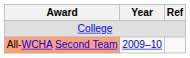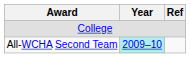(62, 45) lightsalmon background -> (62, 45) no background
(142, 45) no background -> (142, 45) paleturquoise background
